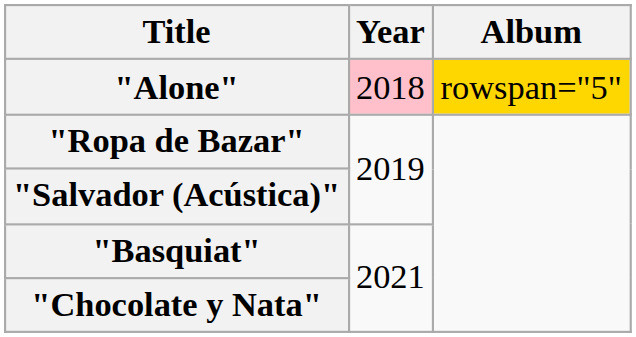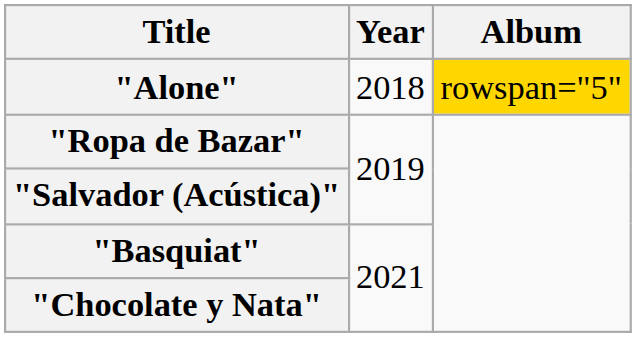(390, 86) pink background -> (390, 86) no background
